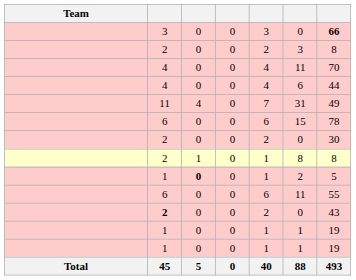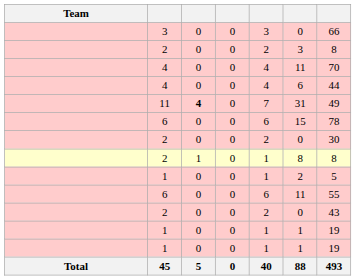(334, 31) bold -> (334, 31) normal
(199, 103) normal -> (199, 103) bold
(199, 176) bold -> (199, 176) normal
(165, 212) bold -> (165, 212) normal
